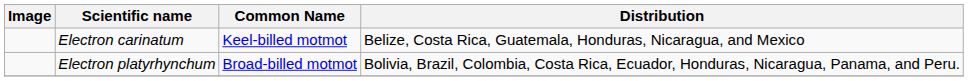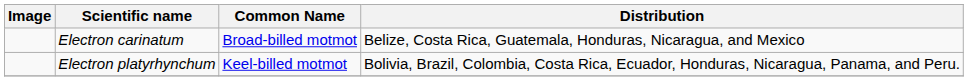(285, 40) Keel-billed motmot -> (290, 40) Broad-billed motmot
(290, 64) Broad-billed motmot -> (285, 64) Keel-billed motmot
